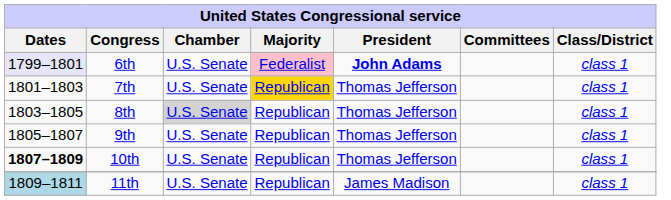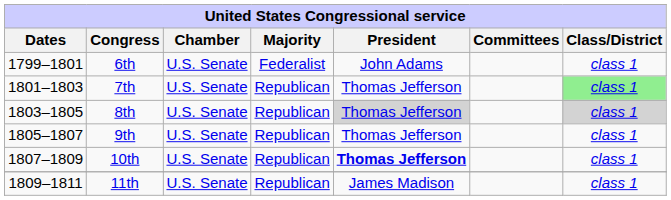(46, 64) lavender background -> (46, 64) no background
(292, 64) pink background -> (292, 64) no background
(397, 64) bold -> (401, 64) normal
(292, 87) gold background -> (292, 87) no background
(605, 87) no background -> (614, 87) lightgreen background
(207, 111) lightgrey background -> (207, 111) no background
(397, 111) no background -> (401, 111) lightgrey background
(605, 111) no background -> (614, 111) lightgrey background
(46, 159) bold -> (46, 159) normal
(397, 159) normal -> (401, 159) bold
(46, 183) lightblue background -> (46, 183) no background
